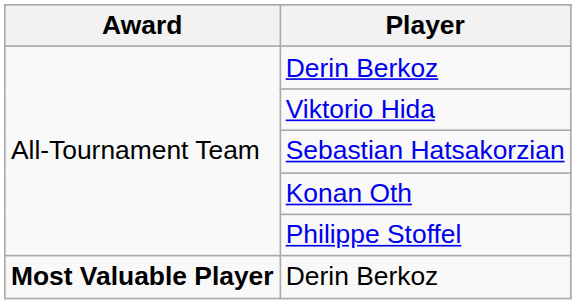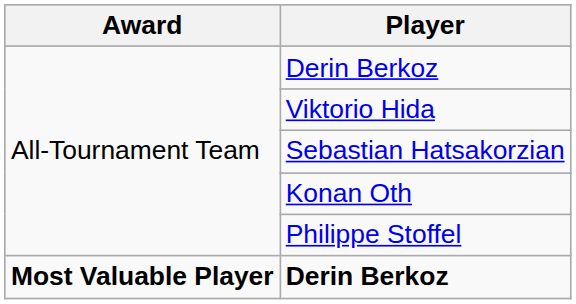(362, 276) normal -> (367, 276) bold
